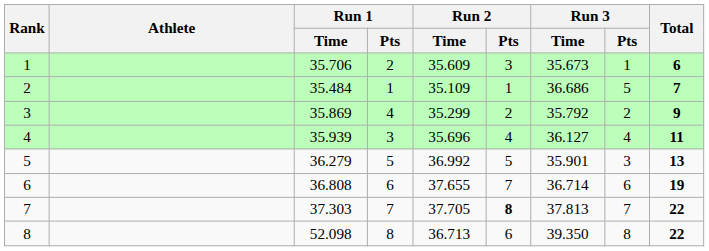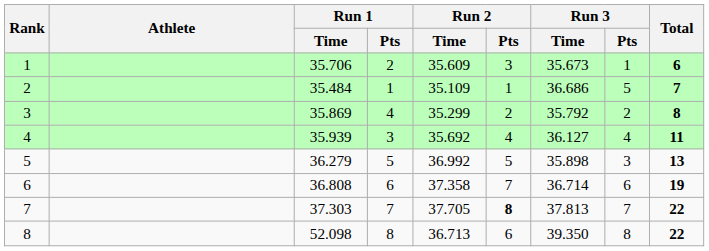(677, 112) 9 -> (677, 112) 8
(449, 137) 35.696 -> (449, 137) 35.692
(568, 161) 35.901 -> (568, 161) 35.898
(449, 185) 37.655 -> (449, 185) 37.358
